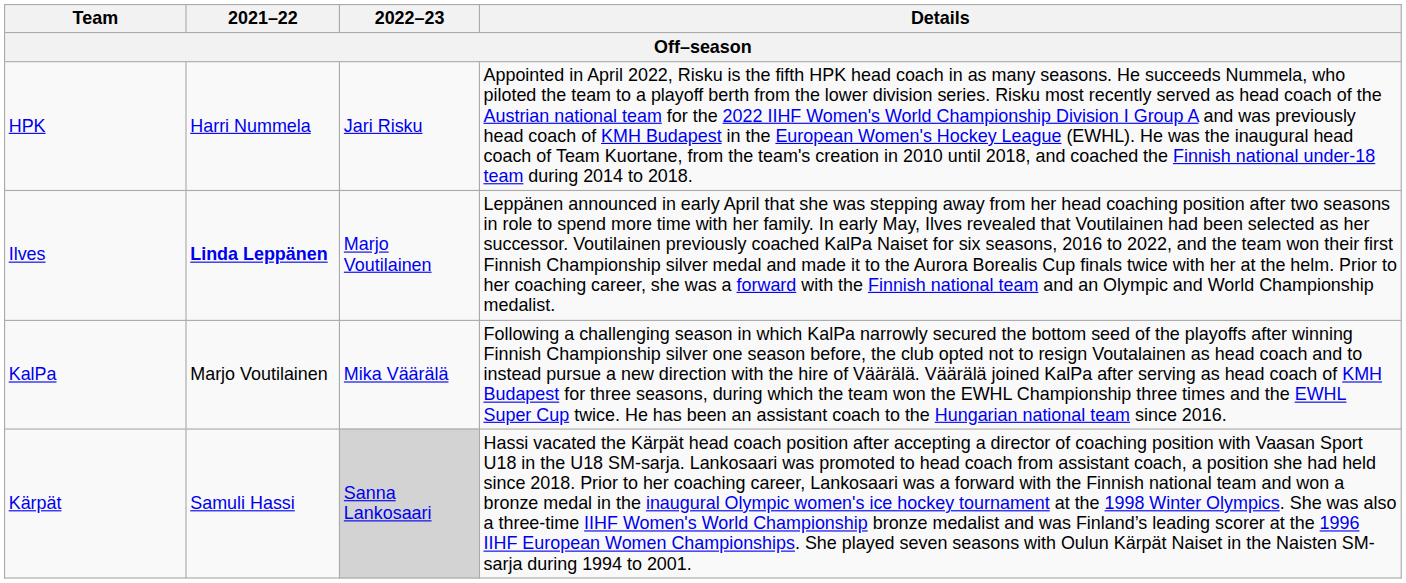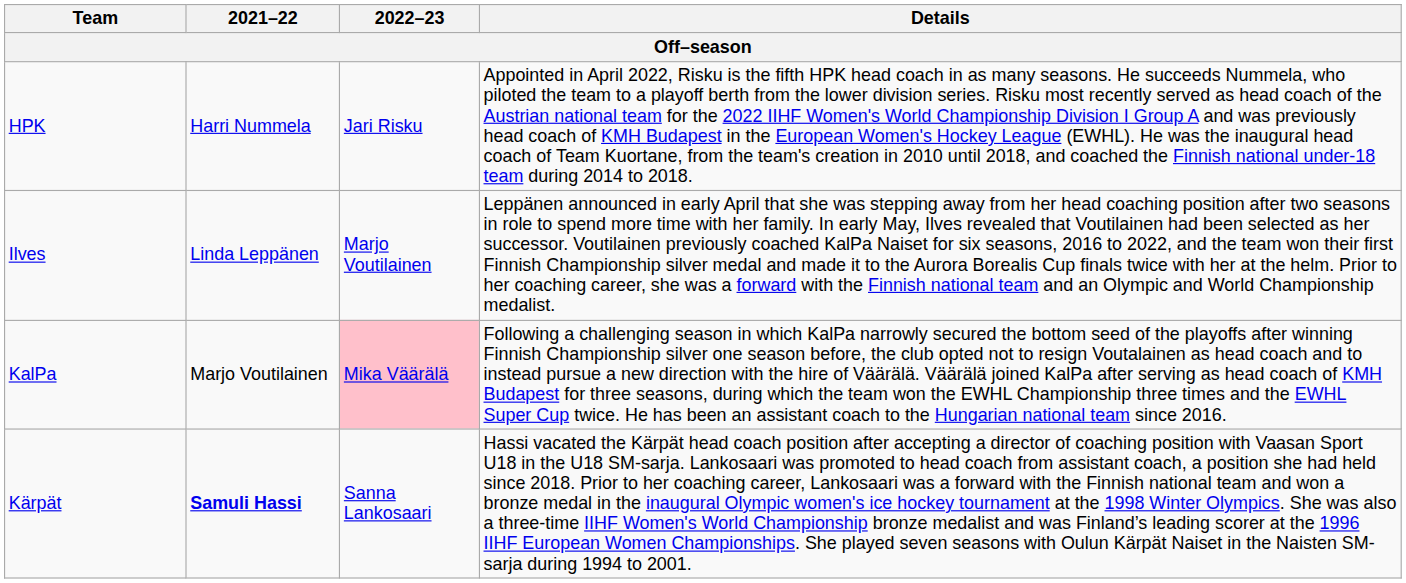(259, 255) bold -> (255, 255) normal
(396, 374) no background -> (396, 374) pink background
(243, 503) normal -> (246, 503) bold
(388, 503) lightgrey background -> (388, 503) no background
